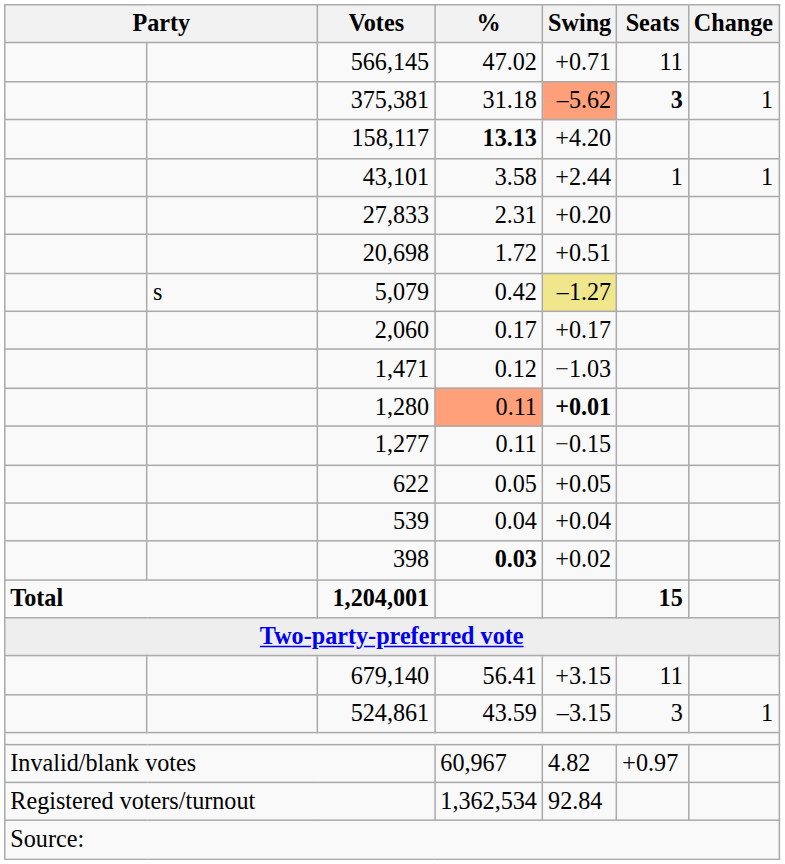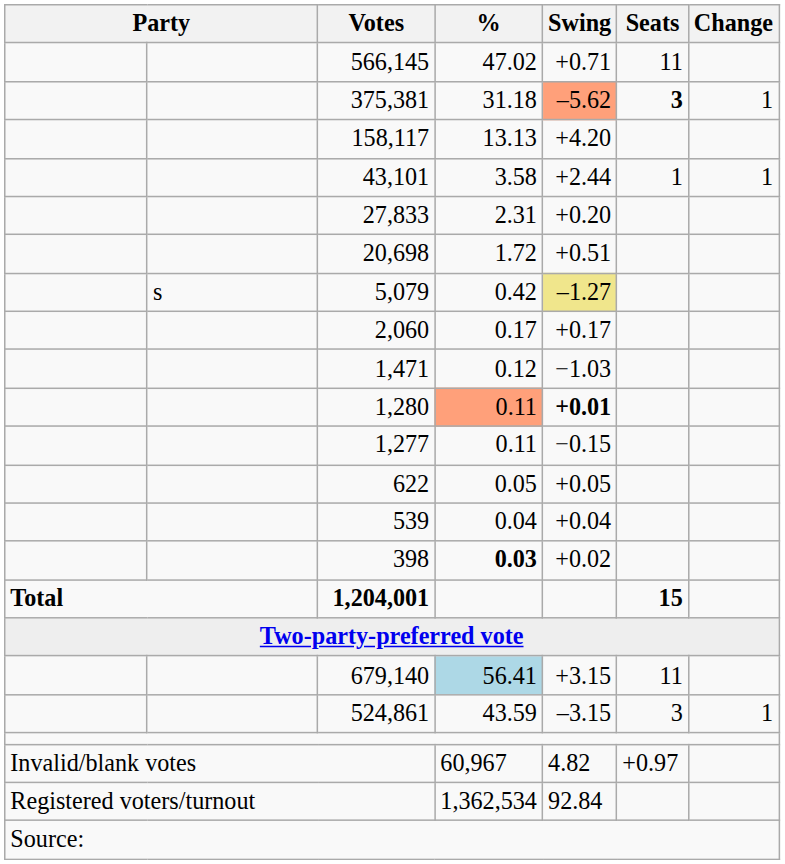(510, 138) bold -> (510, 138) normal
(510, 675) no background -> (510, 675) lightblue background
